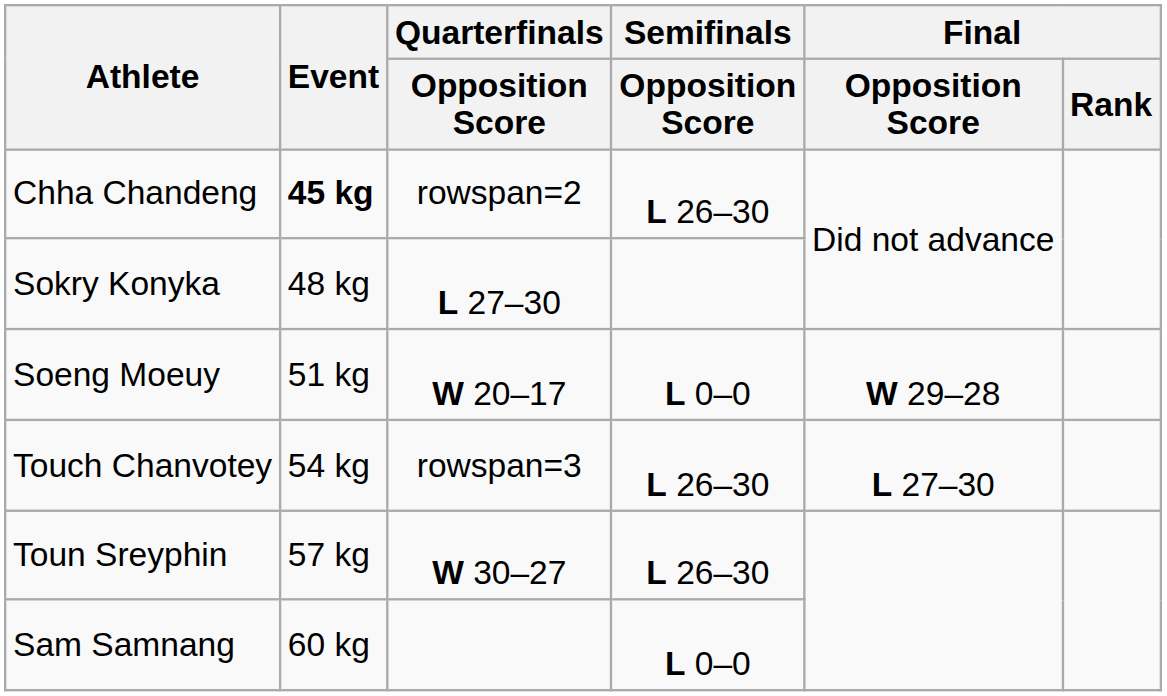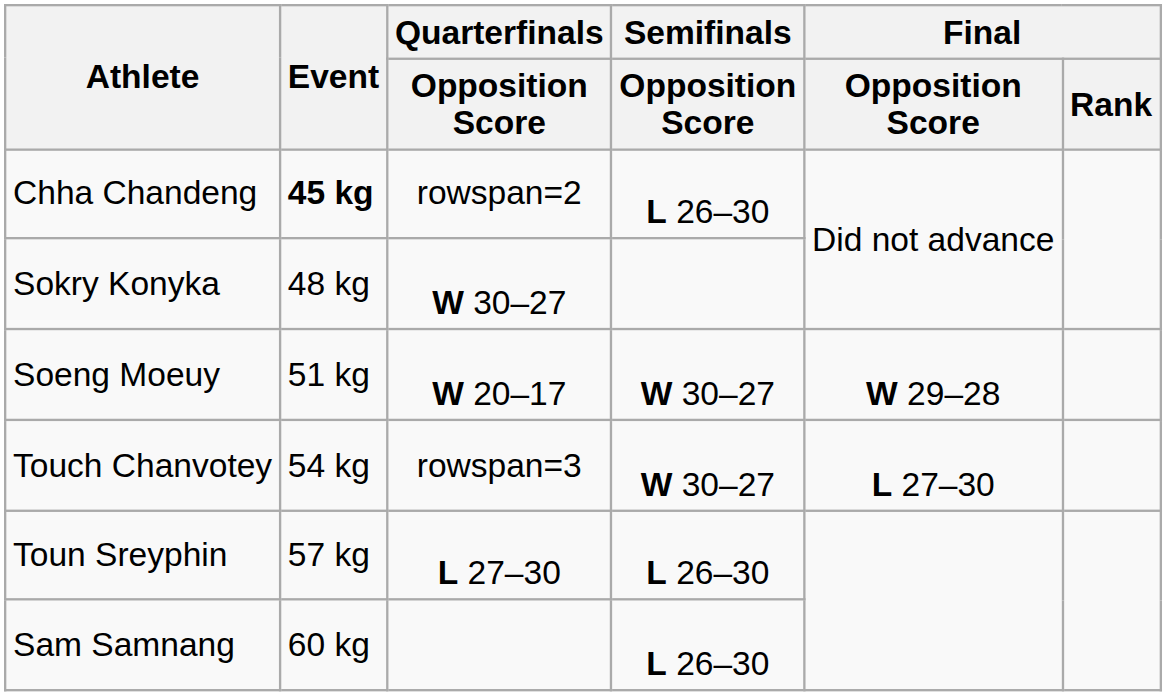(499, 303) L 27–30 -> (499, 303) W 30–27
(708, 393) L 0–0 -> (708, 393) W 30–27
(708, 483) L 26–30 -> (708, 483) W 30–27
(499, 574) W 30–27 -> (499, 574) L 27–30
(708, 664) L 0–0 -> (708, 664) L 26–30
